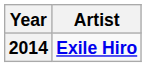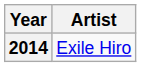(97, 48) bold -> (94, 48) normal
